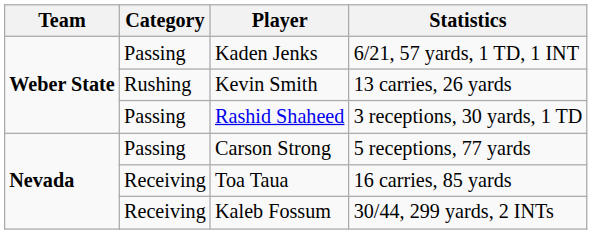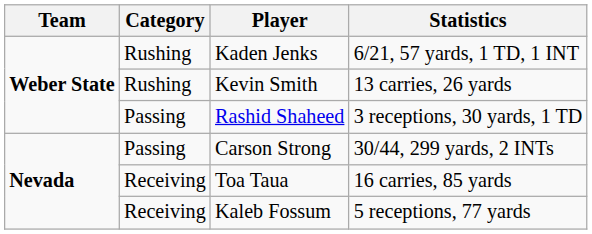(155, 52) Passing -> (158, 52) Rushing
(442, 148) 5 receptions, 77 yards -> (454, 148) 30/44, 299 yards, 2 INTs
(454, 212) 30/44, 299 yards, 2 INTs -> (442, 212) 5 receptions, 77 yards
